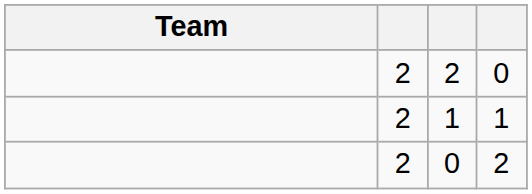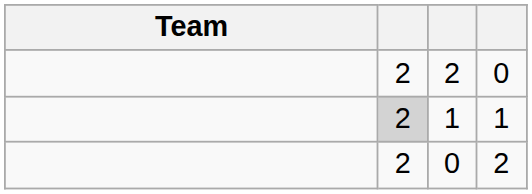(403, 118) no background -> (403, 118) lightgrey background
